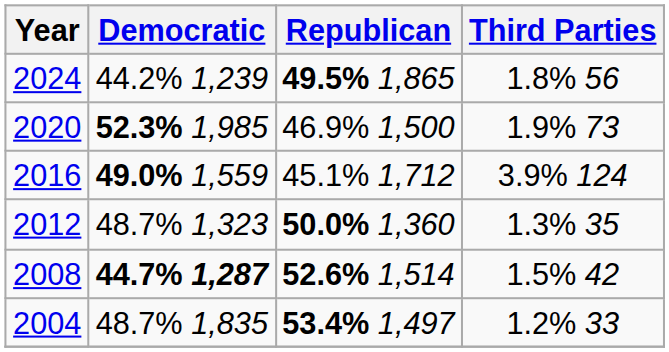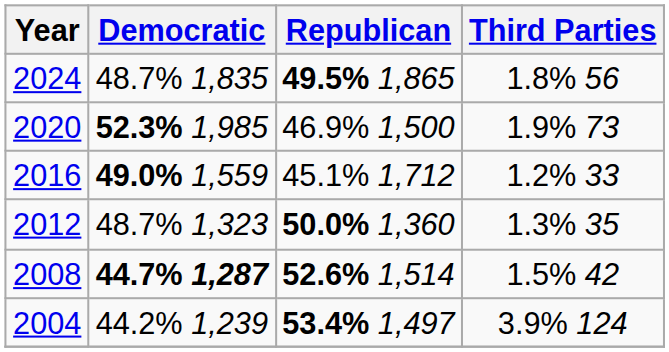(182, 79) 44.2% 1,239 -> (182, 79) 48.7% 1,835
(563, 176) 3.9% 124 -> (563, 176) 1.2% 33
(182, 322) 48.7% 1,835 -> (182, 322) 44.2% 1,239
(563, 322) 1.2% 33 -> (563, 322) 3.9% 124
